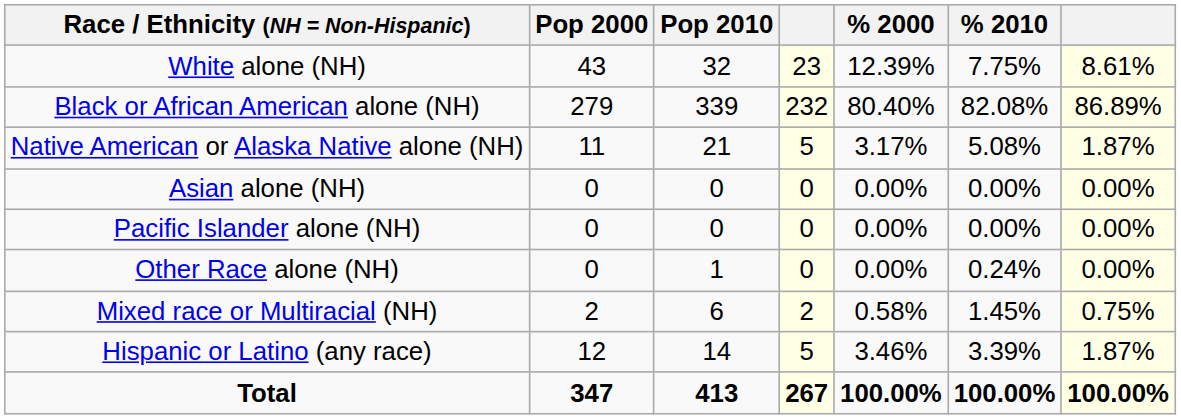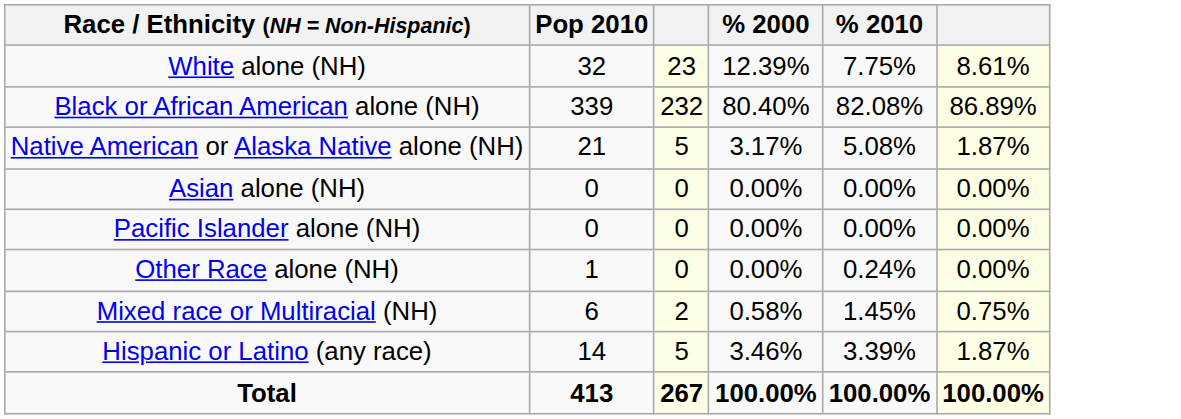- column: (592, 24)
